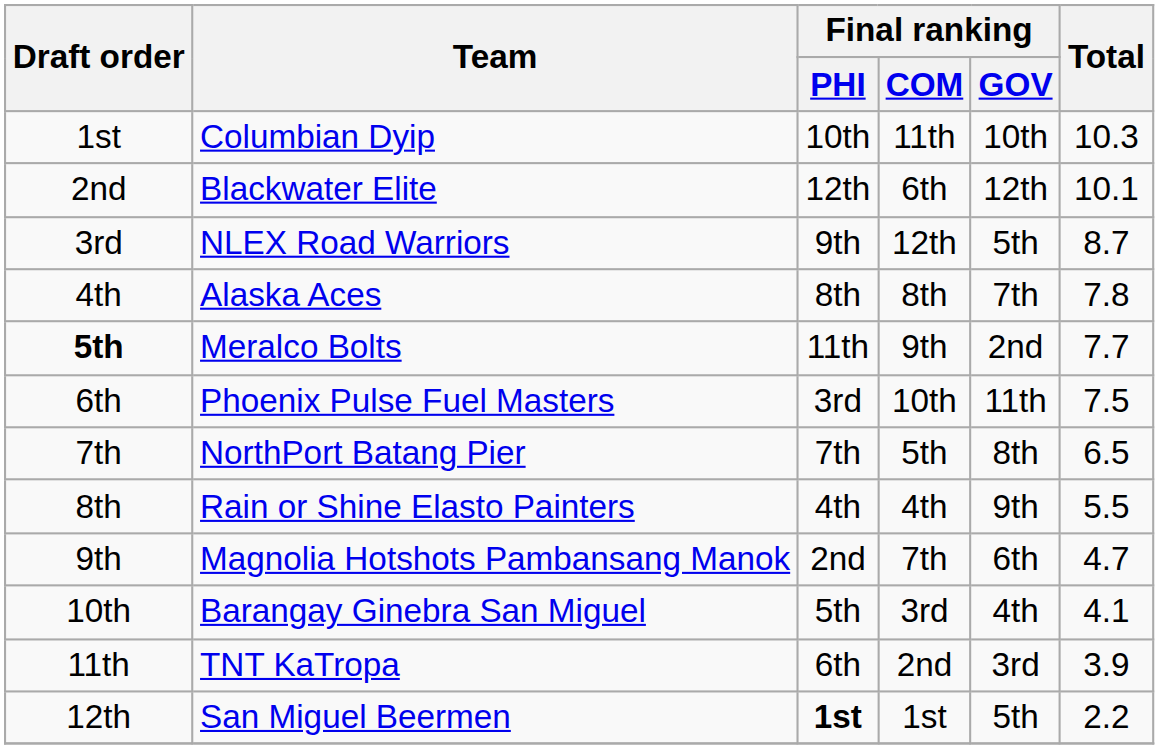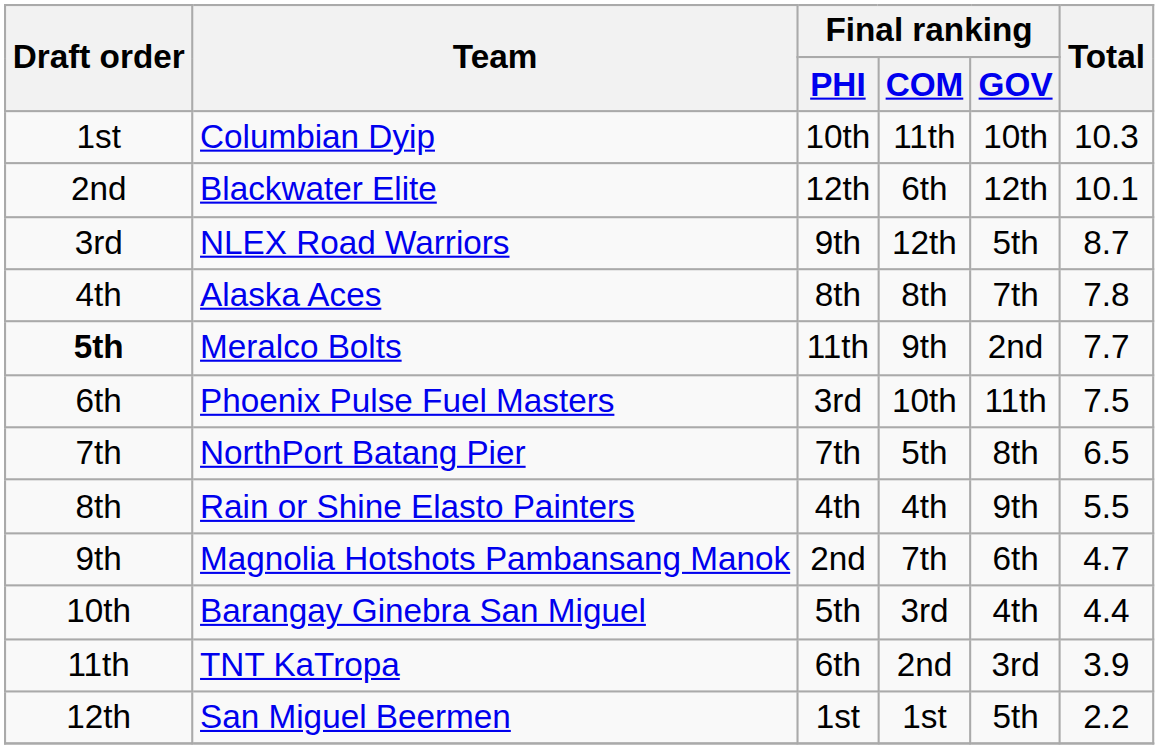(1106, 611) 4.1 -> (1106, 611) 4.4
(838, 717) bold -> (838, 717) normal
